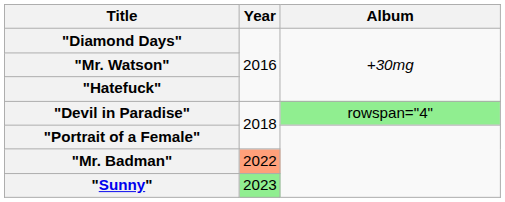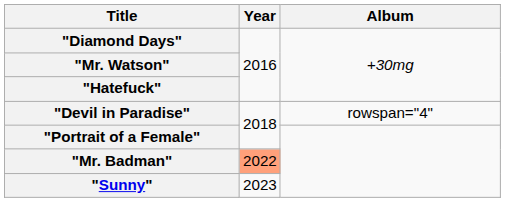(390, 112) lightgreen background -> (390, 112) no background
(260, 185) lightgreen background -> (260, 185) no background
